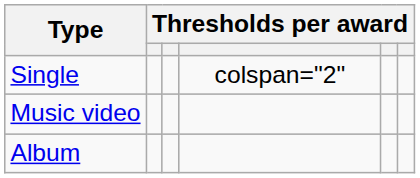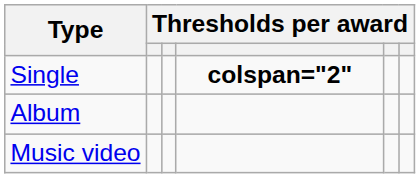(280, 74) normal -> (280, 74) bold
rows swapped: (45, 152) <-> (76, 113)
